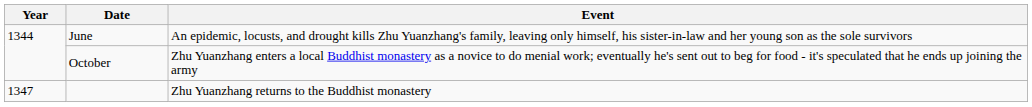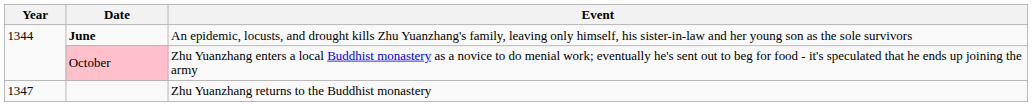(81, 35) normal -> (82, 35) bold
(90, 63) no background -> (90, 63) pink background
